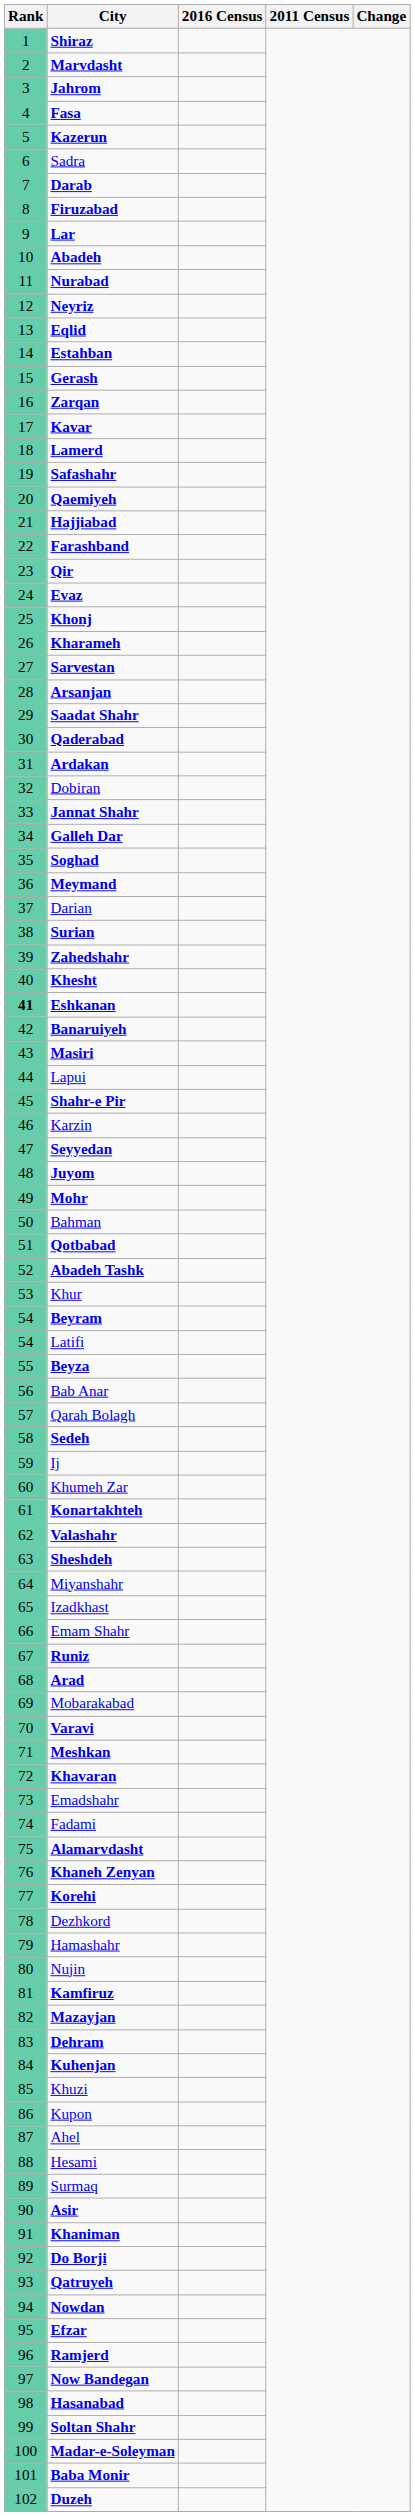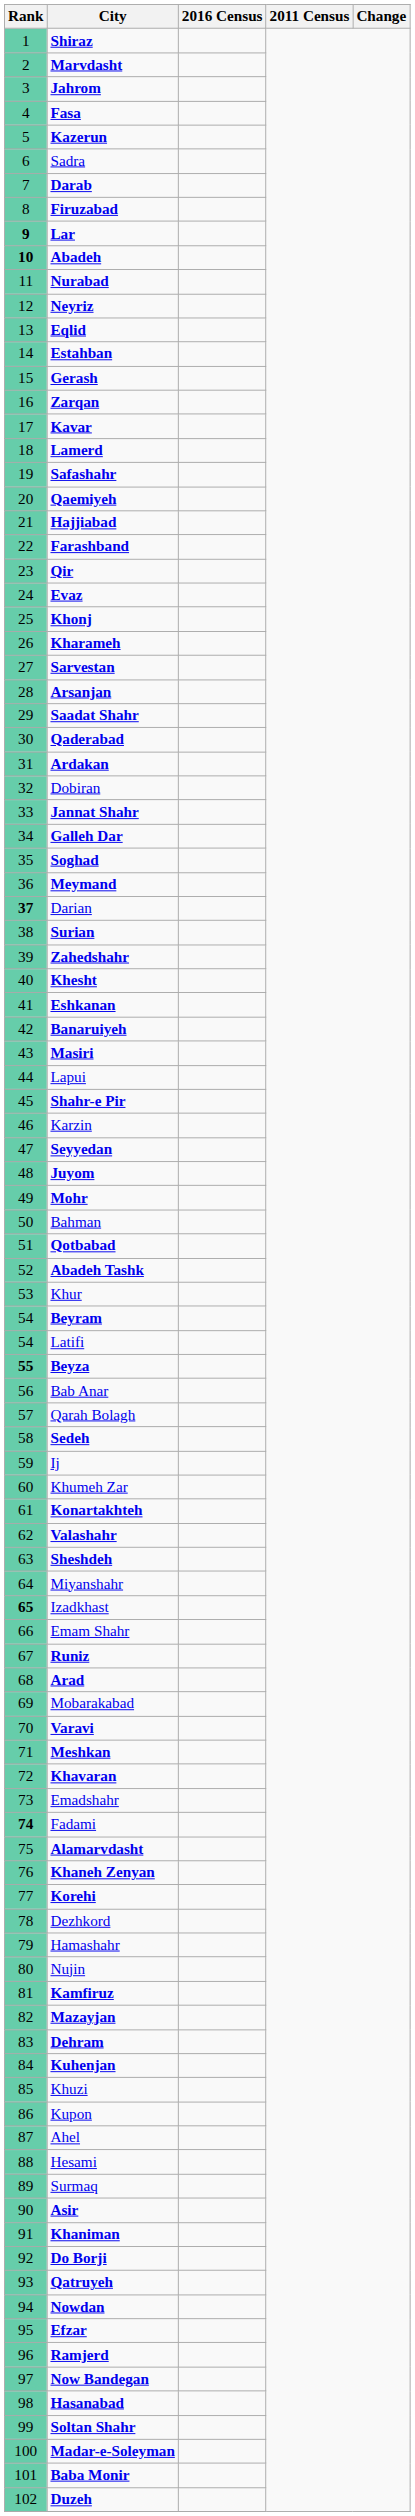(26, 233) normal -> (26, 233) bold
(26, 257) normal -> (26, 257) bold
(26, 908) normal -> (26, 908) bold
(26, 1004) bold -> (26, 1004) normal
(26, 1366) normal -> (26, 1366) bold
(26, 1607) normal -> (26, 1607) bold
(26, 1824) normal -> (26, 1824) bold
